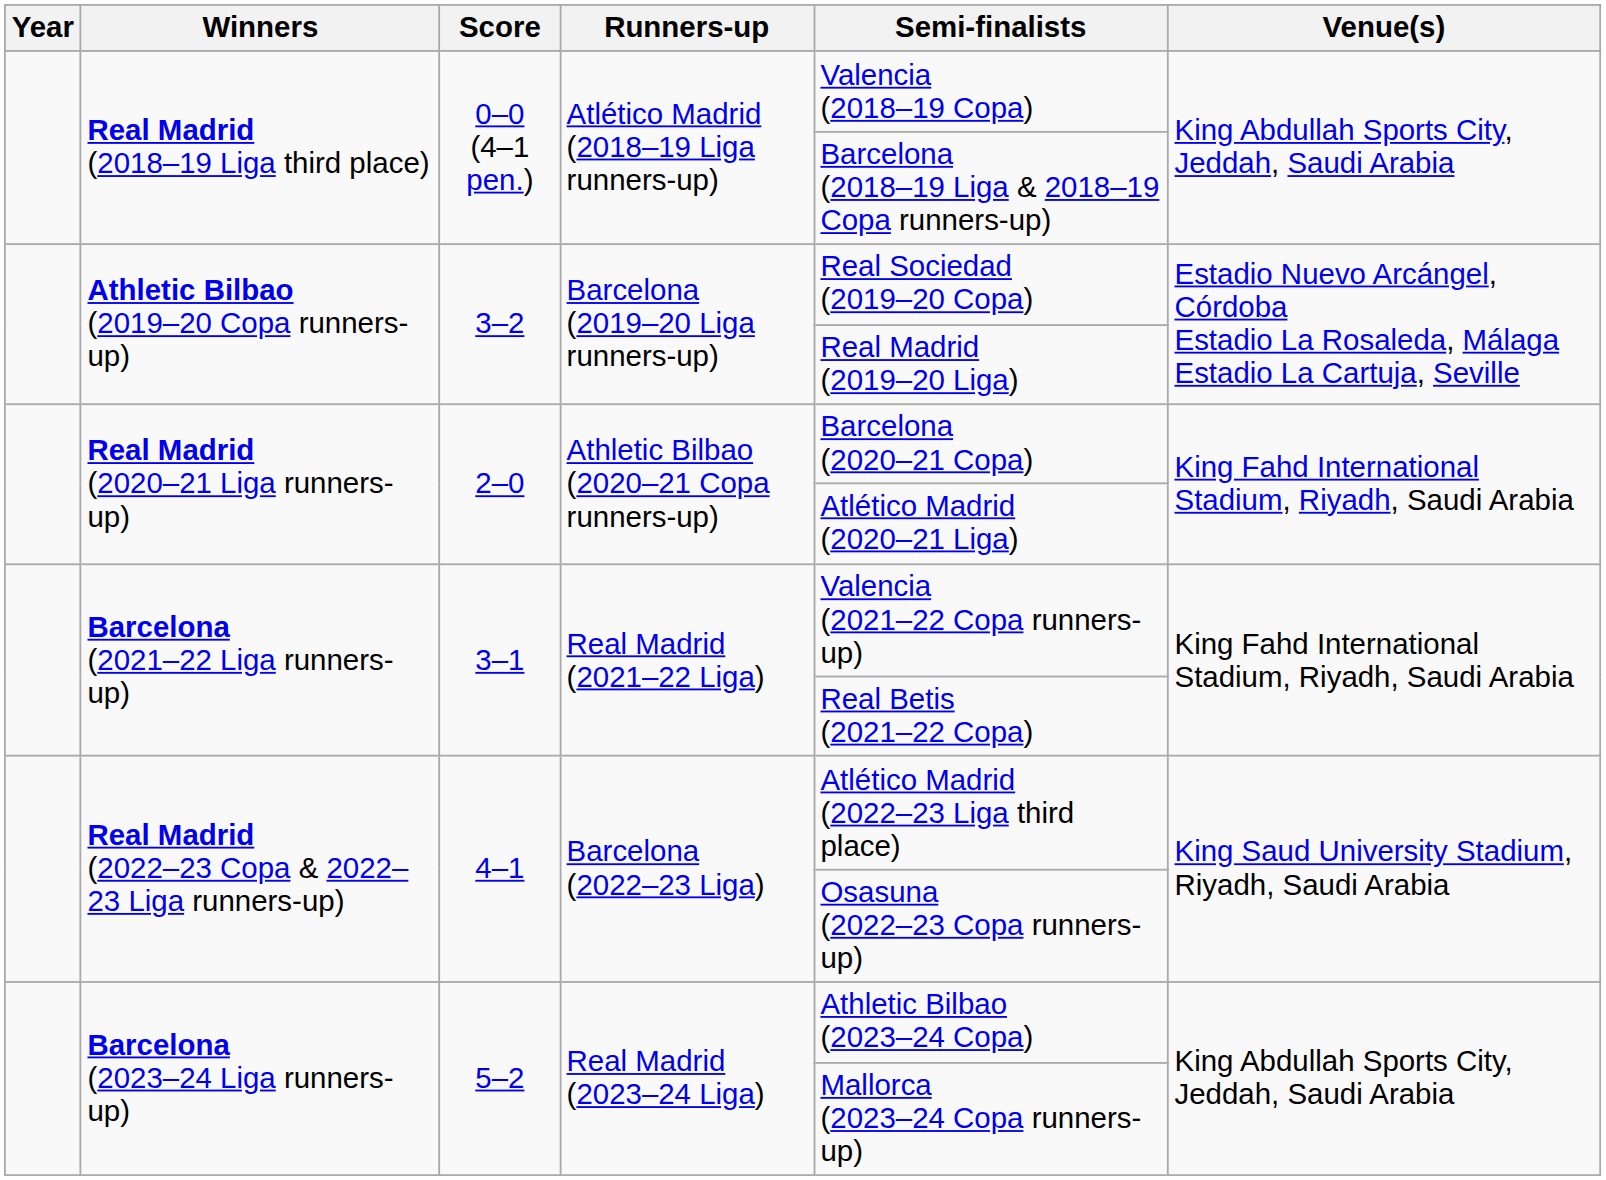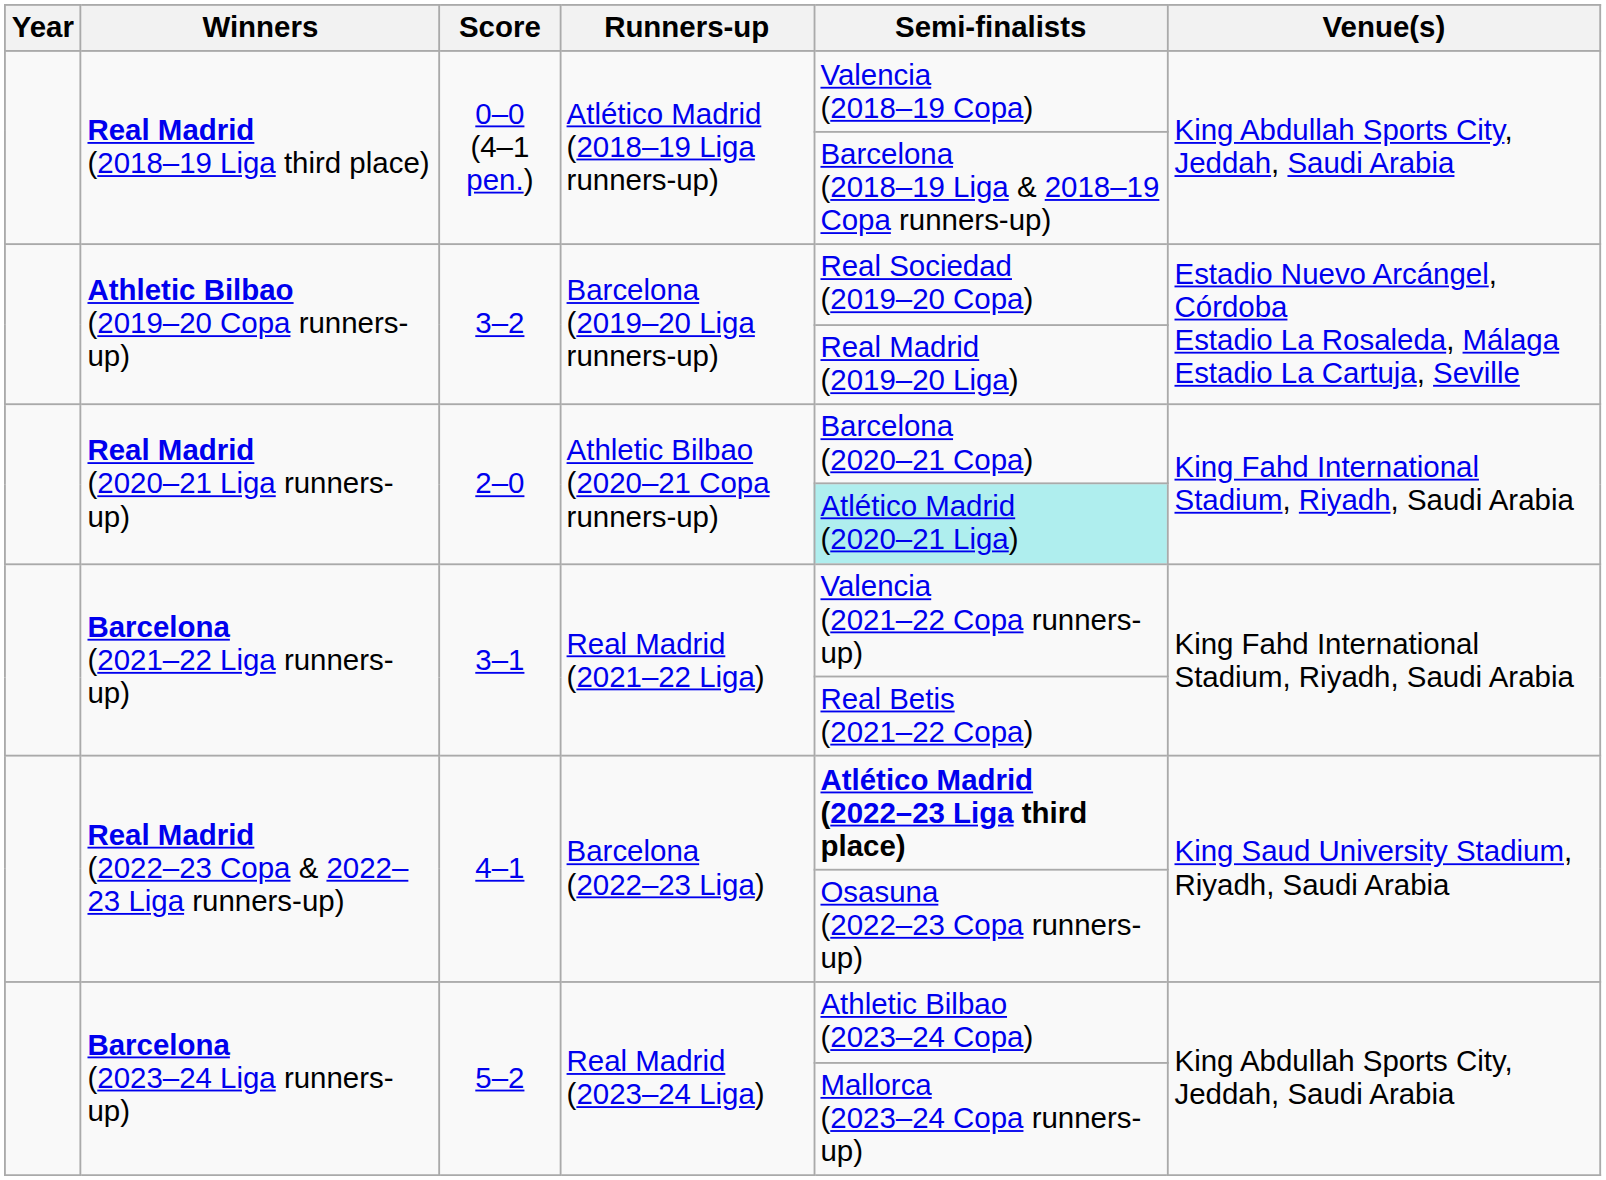(920, 523) no background -> (920, 523) paleturquoise background
(947, 812) normal -> (954, 812) bold
